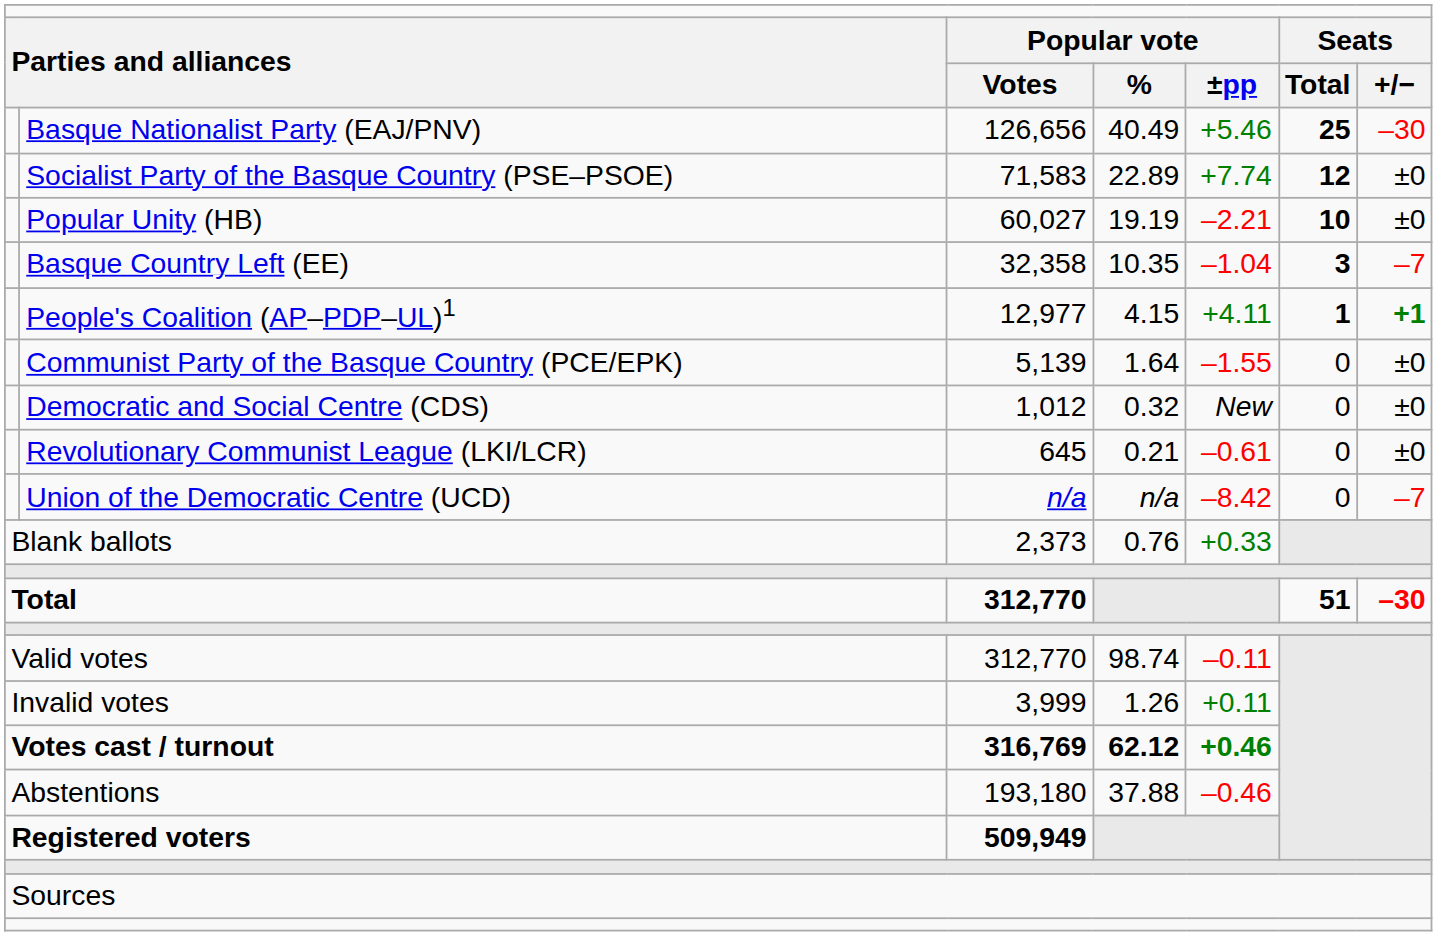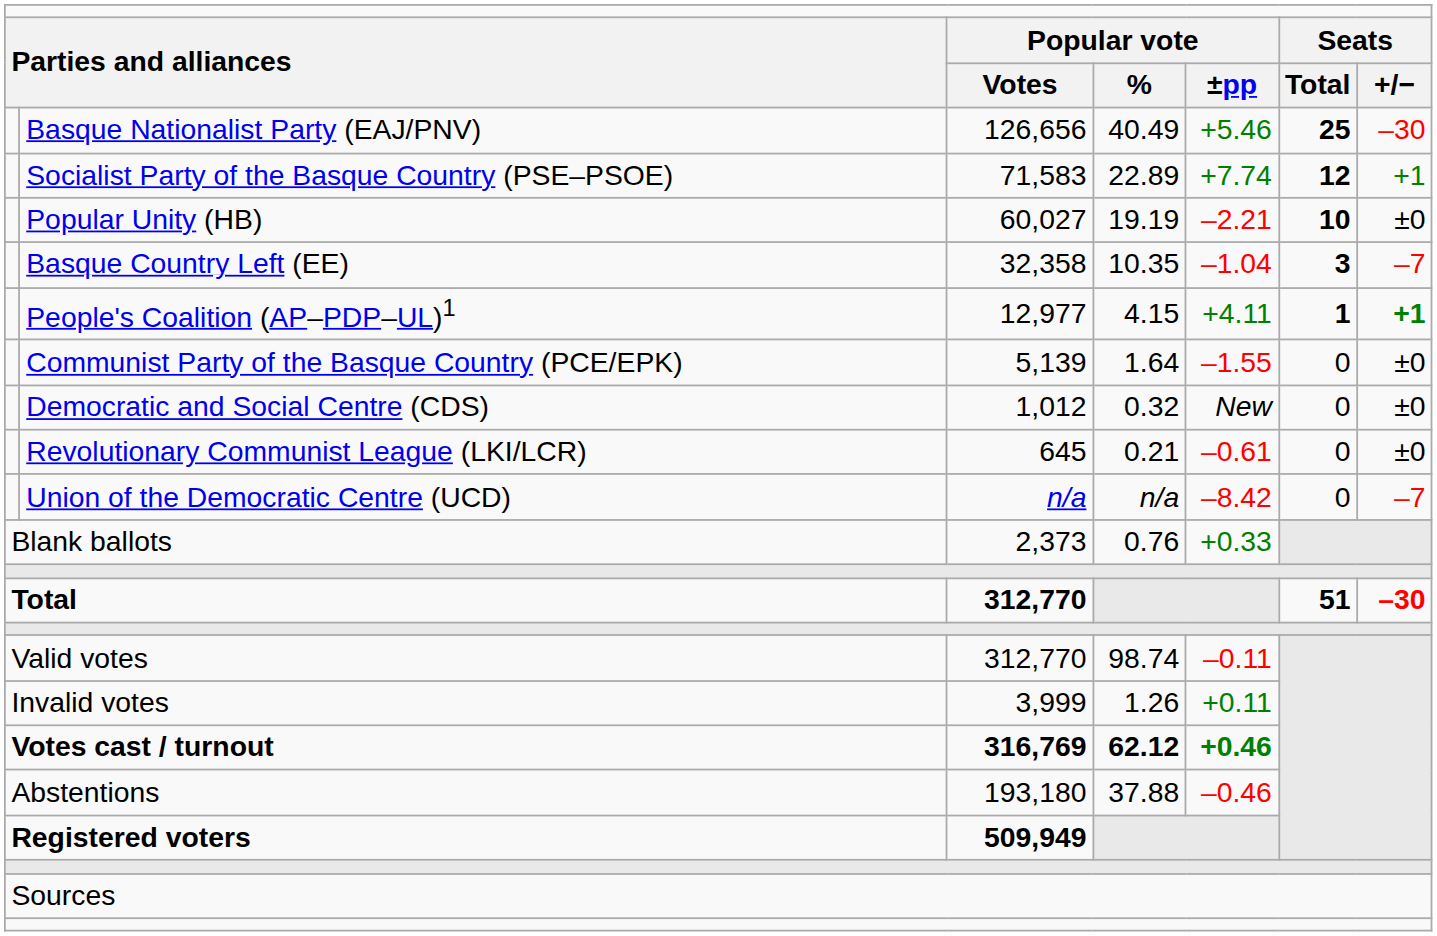(1410, 174) ±0 -> (1409, 174) +1
